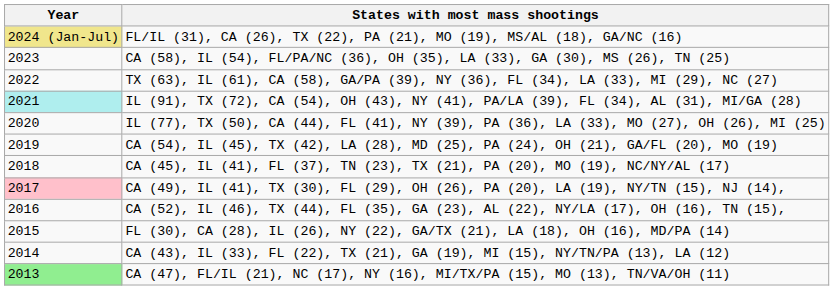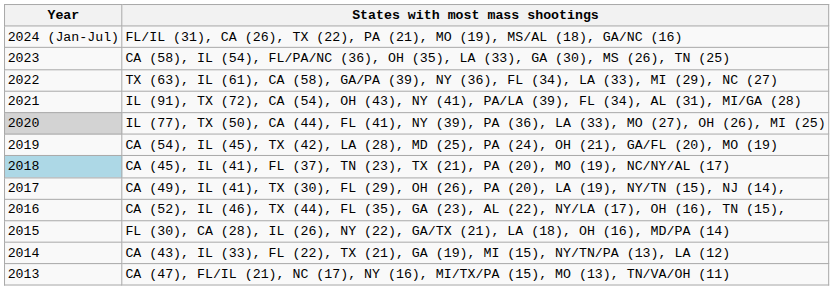(63, 37) khaki background -> (63, 37) no background
(24, 102) paleturquoise background -> (24, 102) no background
(24, 123) no background -> (24, 123) lightgrey background
(24, 167) no background -> (24, 167) lightblue background
(24, 188) pink background -> (24, 188) no background
(24, 275) lightgreen background -> (24, 275) no background
